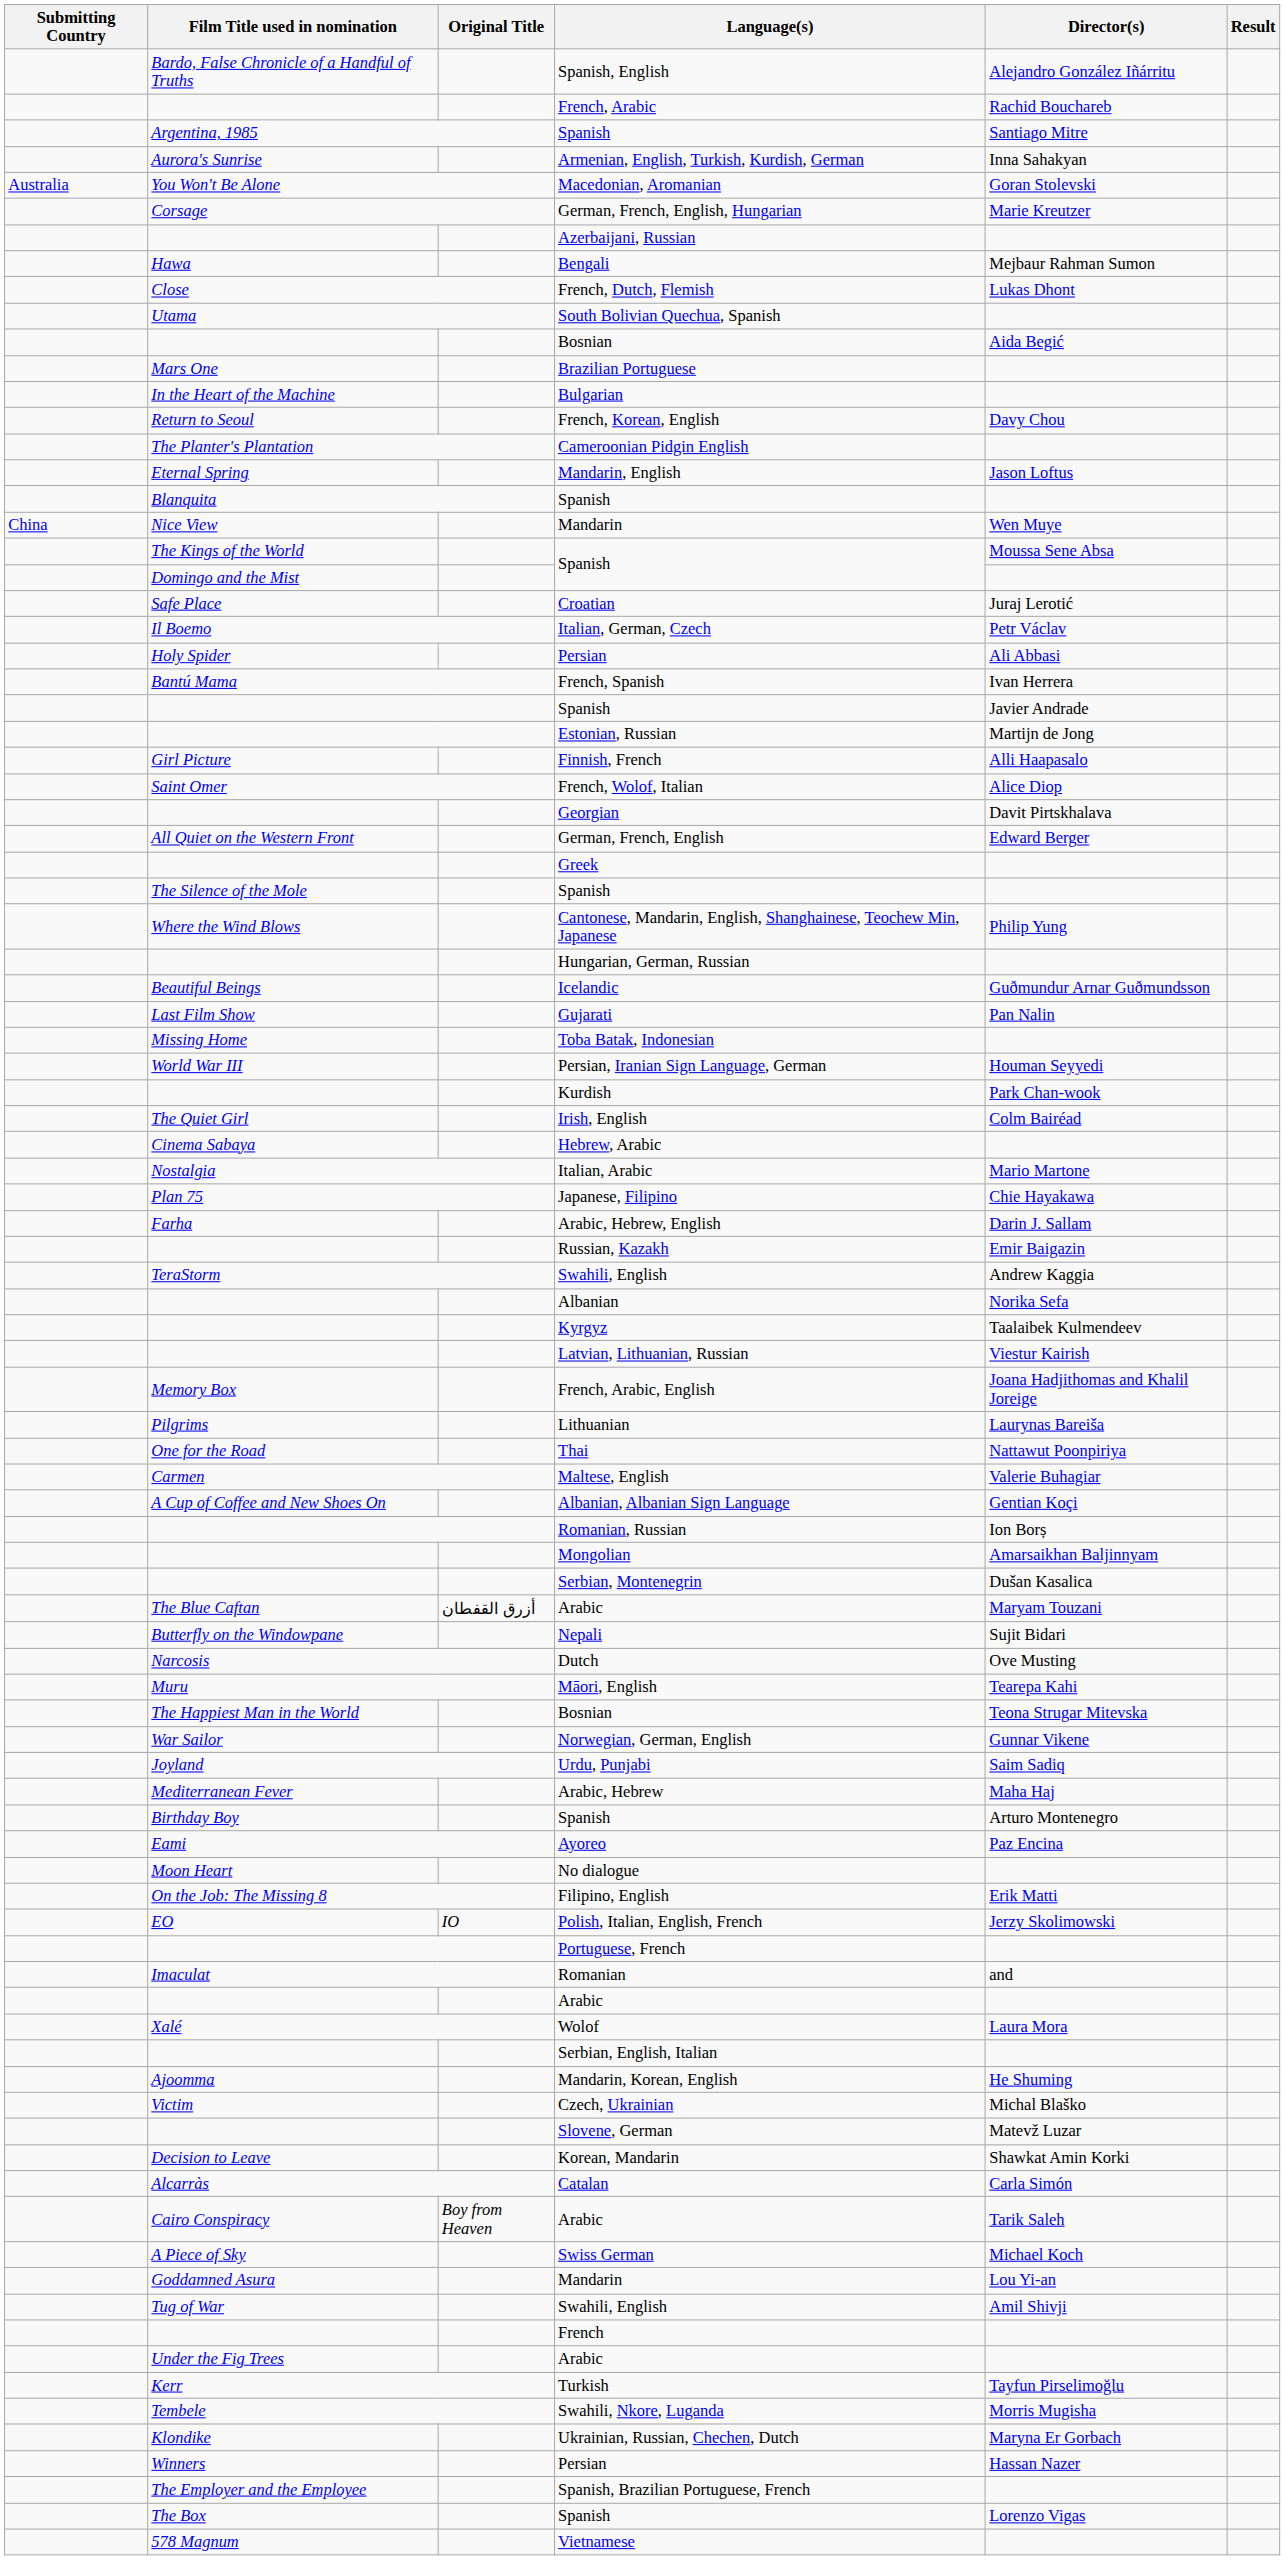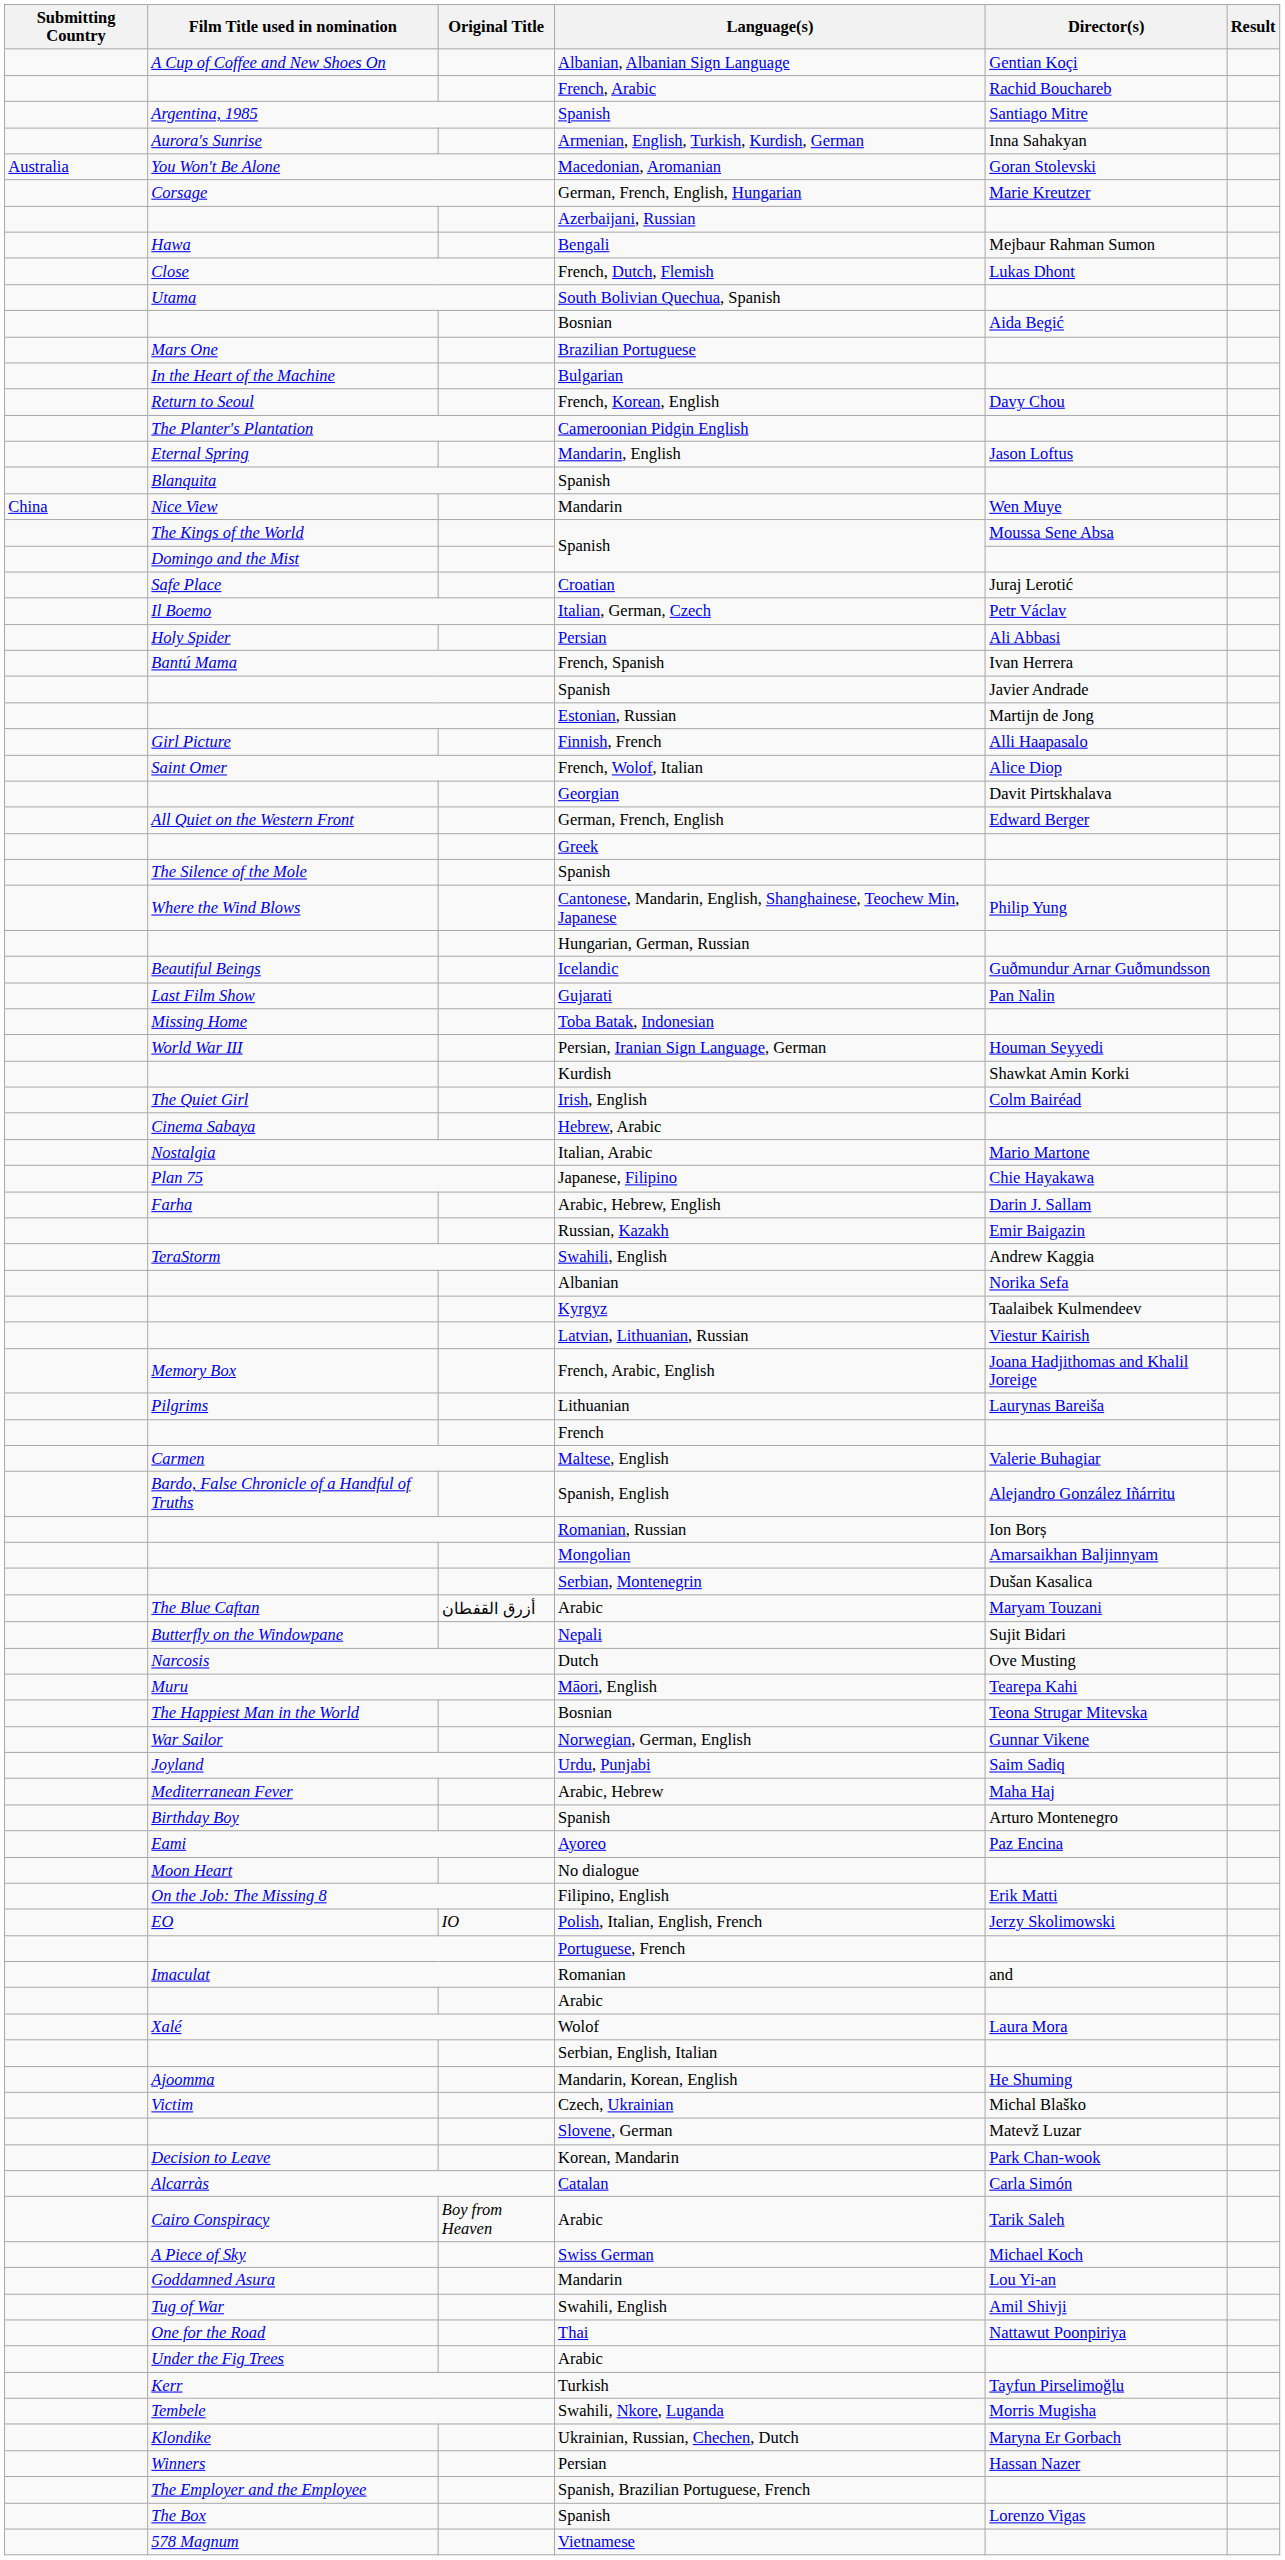rows swapped: (269, 1503) <-> (281, 71)
(1045, 1092) Park Chan-wook -> (1059, 1073) Shawkat Amin Korki
rows swapped: (293, 2333) <-> (208, 1450)
(1059, 2157) Shawkat Amin Korki -> (1045, 2157) Park Chan-wook
